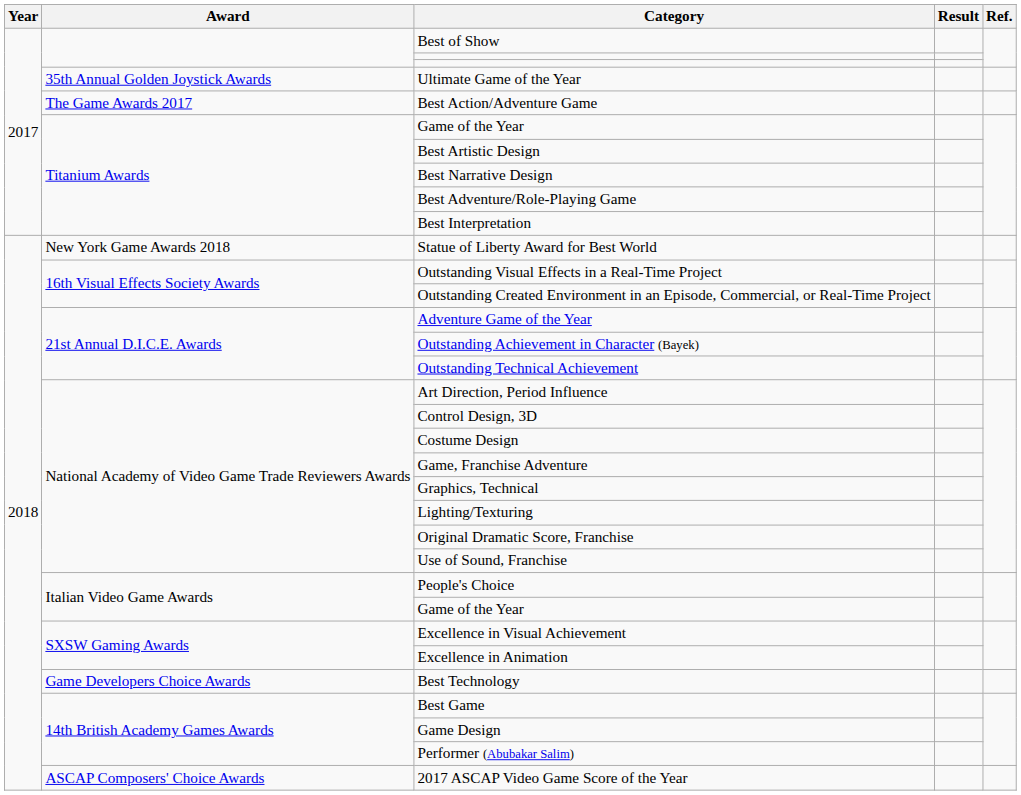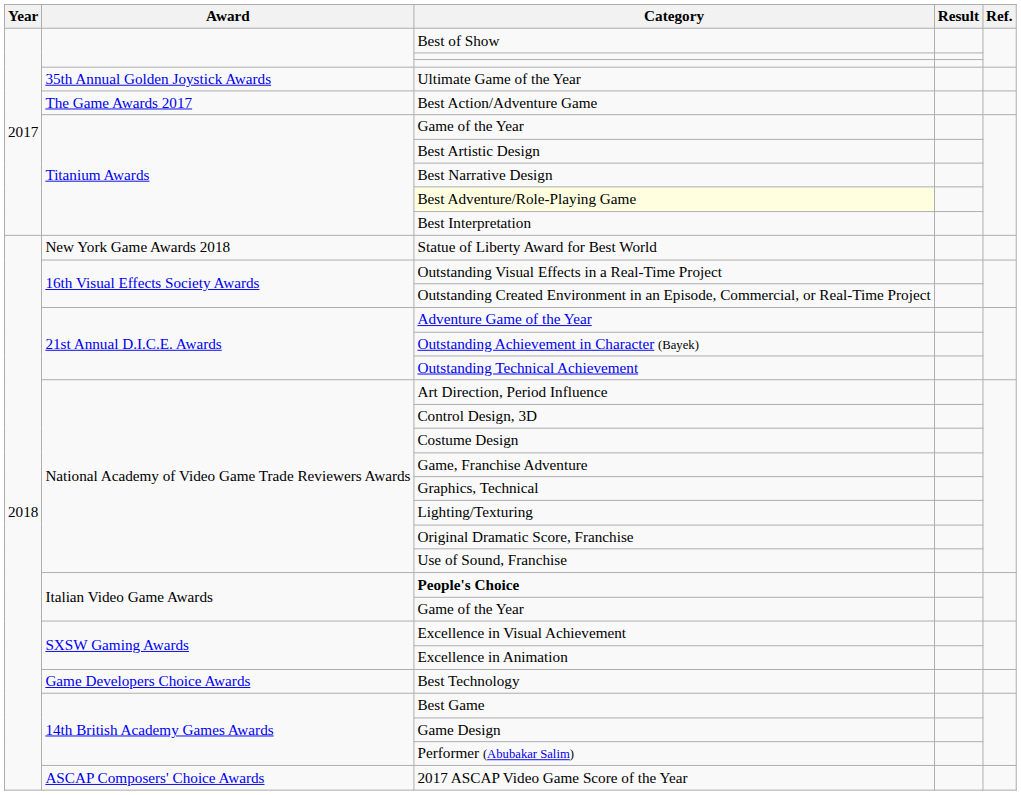(527, 199) no background -> (527, 199) lightyellow background
(466, 585) normal -> (468, 585) bold
